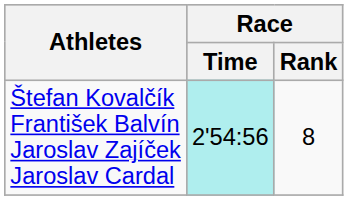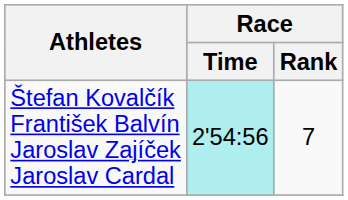(309, 138) 8 -> (309, 138) 7
